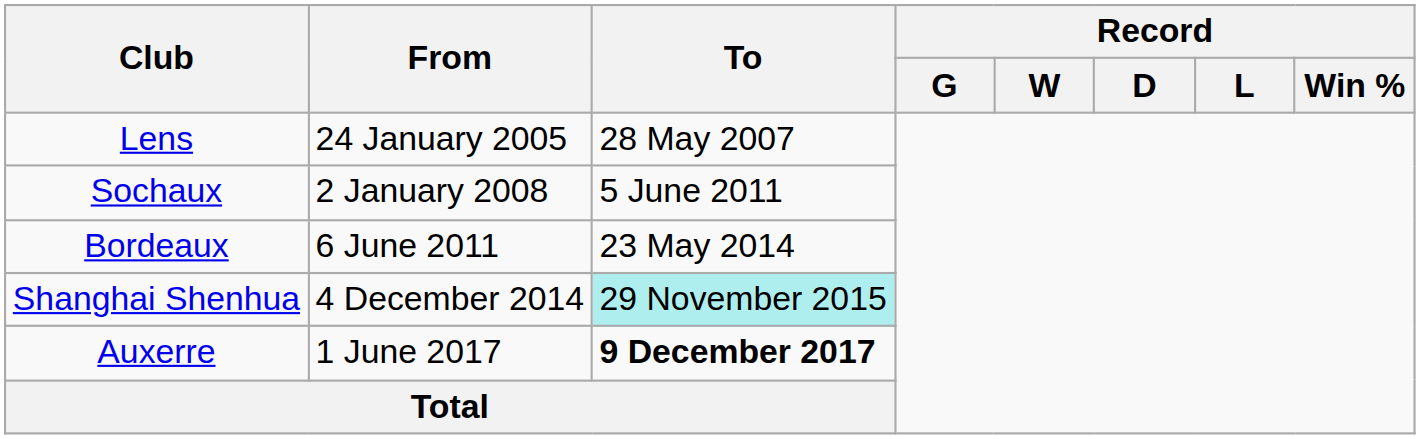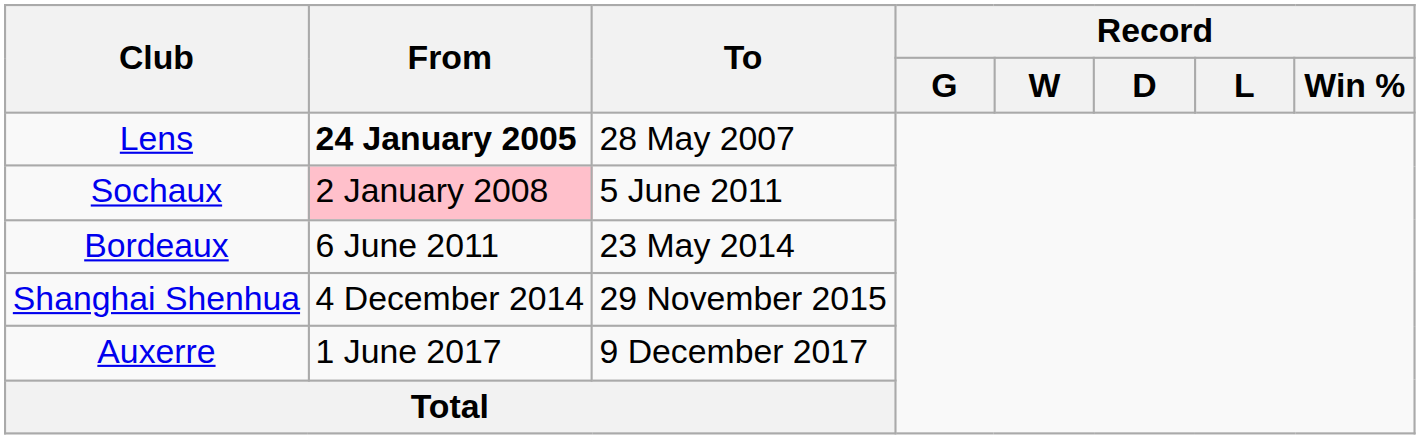(441, 138) normal -> (446, 138) bold
(432, 191) no background -> (432, 191) pink background
(743, 298) paleturquoise background -> (743, 298) no background
(738, 352) bold -> (734, 352) normal
